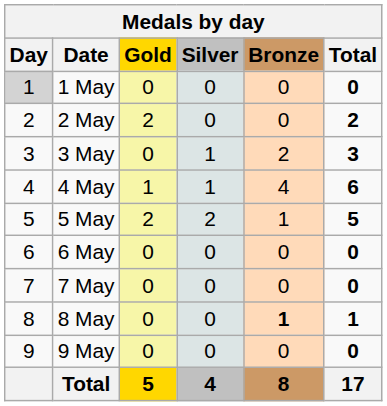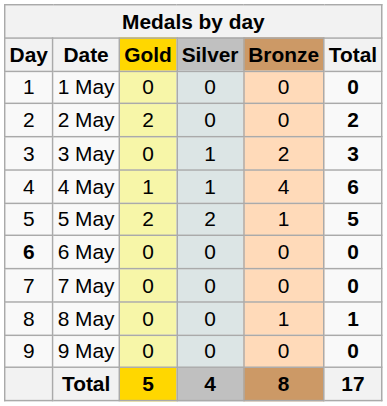(29, 88) lightgrey background -> (29, 88) no background
(29, 253) normal -> (29, 253) bold
(284, 318) bold -> (284, 318) normal
